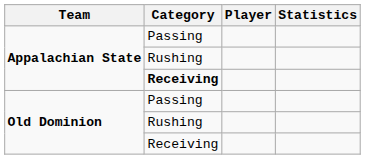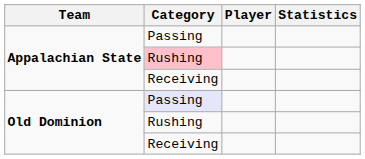(175, 58) no background -> (175, 58) pink background
(183, 80) bold -> (183, 80) normal
(175, 101) no background -> (175, 101) lavender background
